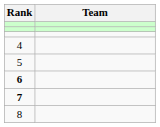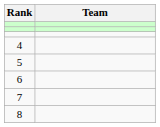(20, 79) bold -> (20, 79) normal
(20, 97) bold -> (20, 97) normal
